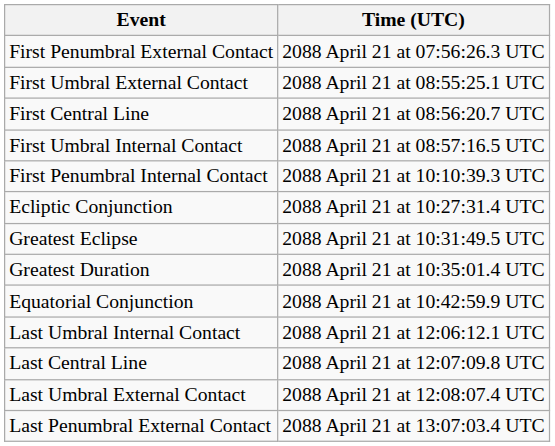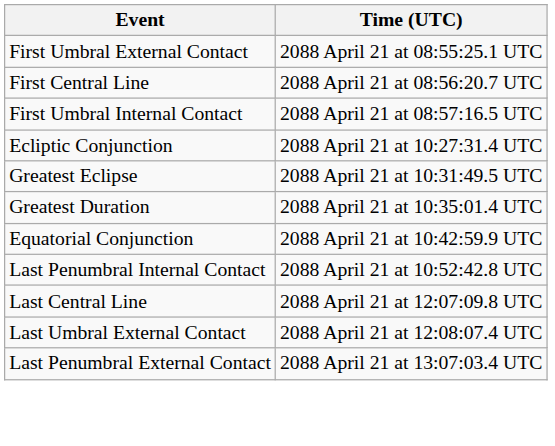- row: (141, 51)
- row: (138, 176)
+ row: (137, 269)
- row: (125, 332)
